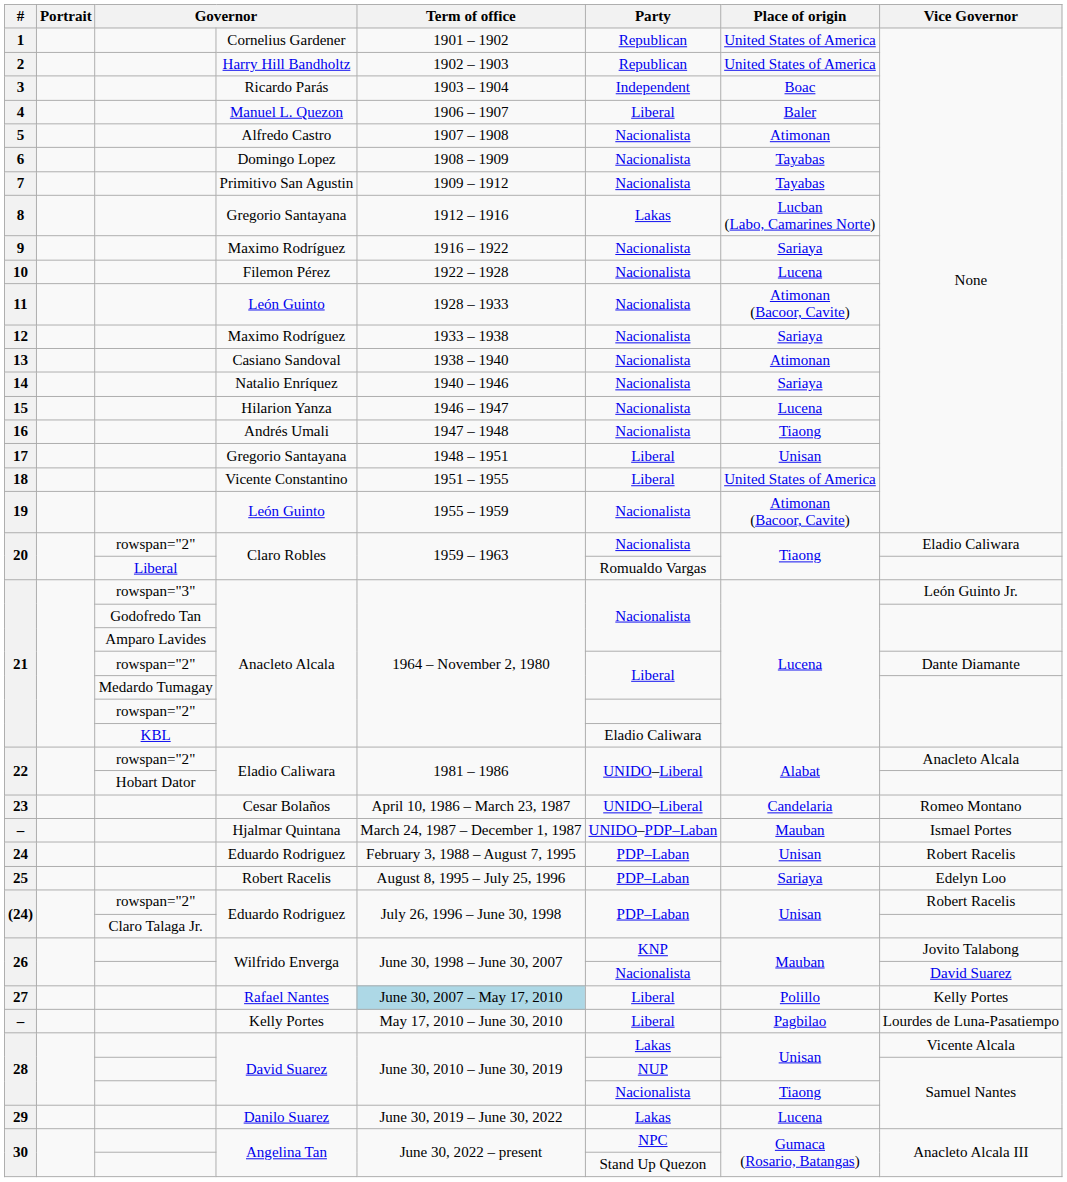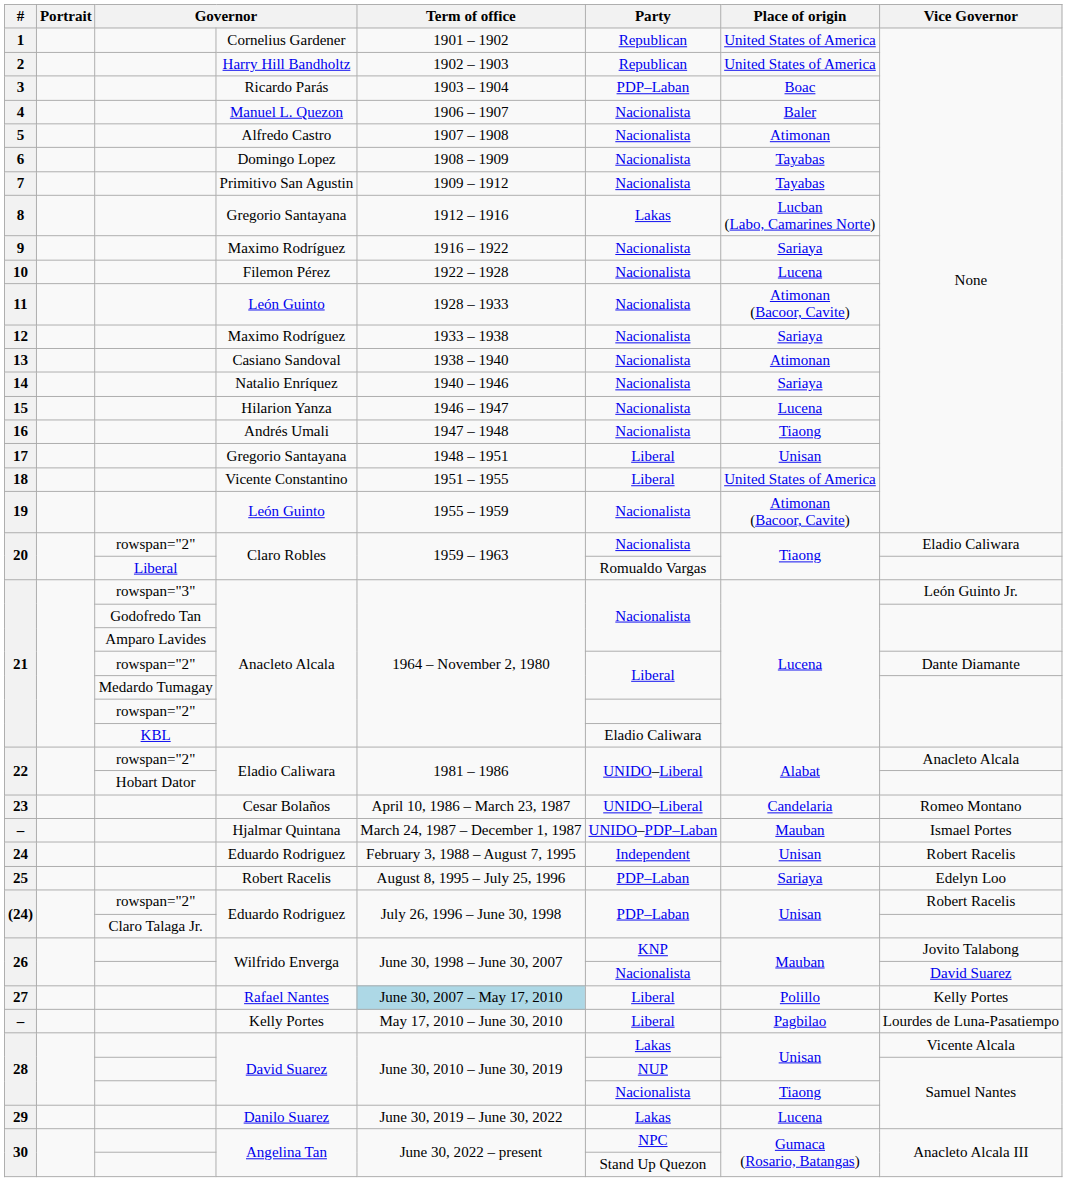(653, 87) Independent -> (653, 87) PDP–Laban
(653, 111) Liberal -> (653, 111) Nacionalista
(653, 854) PDP–Laban -> (653, 854) Independent
